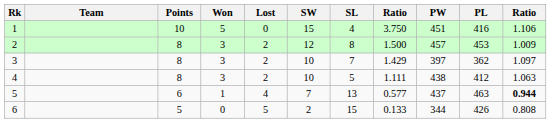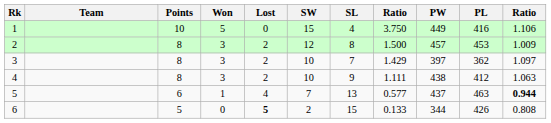(438, 28) 451 -> (438, 28) 449
(352, 77) 5 -> (352, 77) 9
(266, 110) normal -> (266, 110) bold
